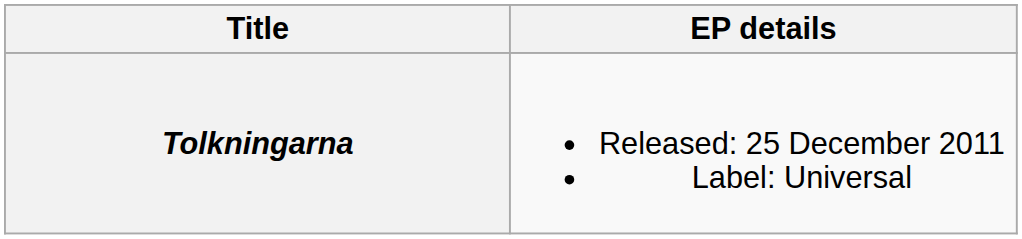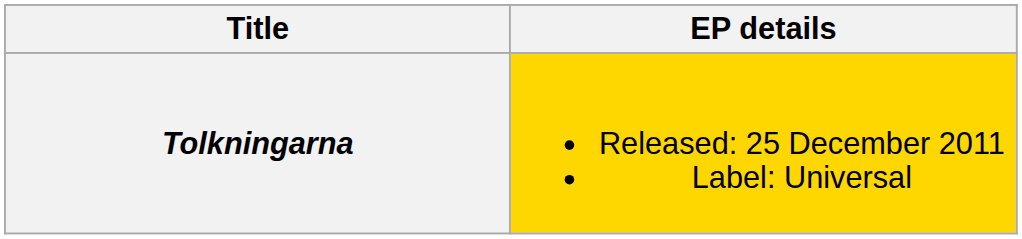(763, 161) no background -> (763, 161) gold background
